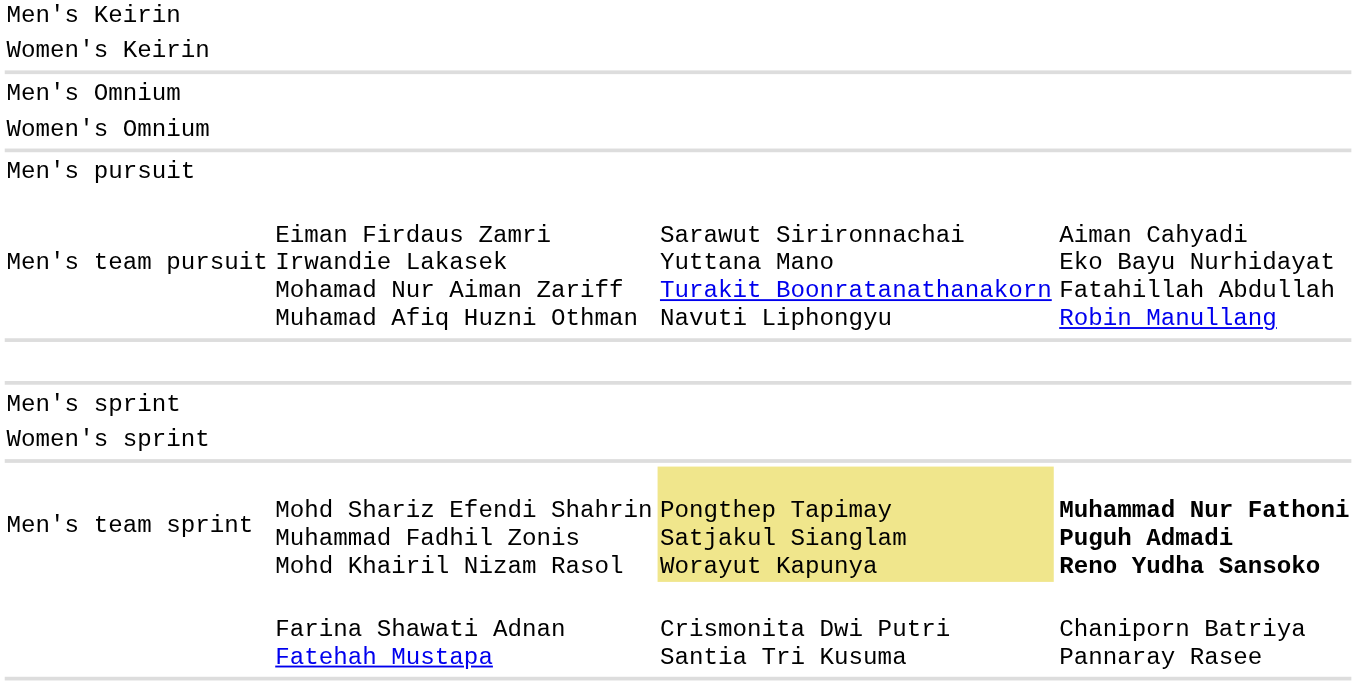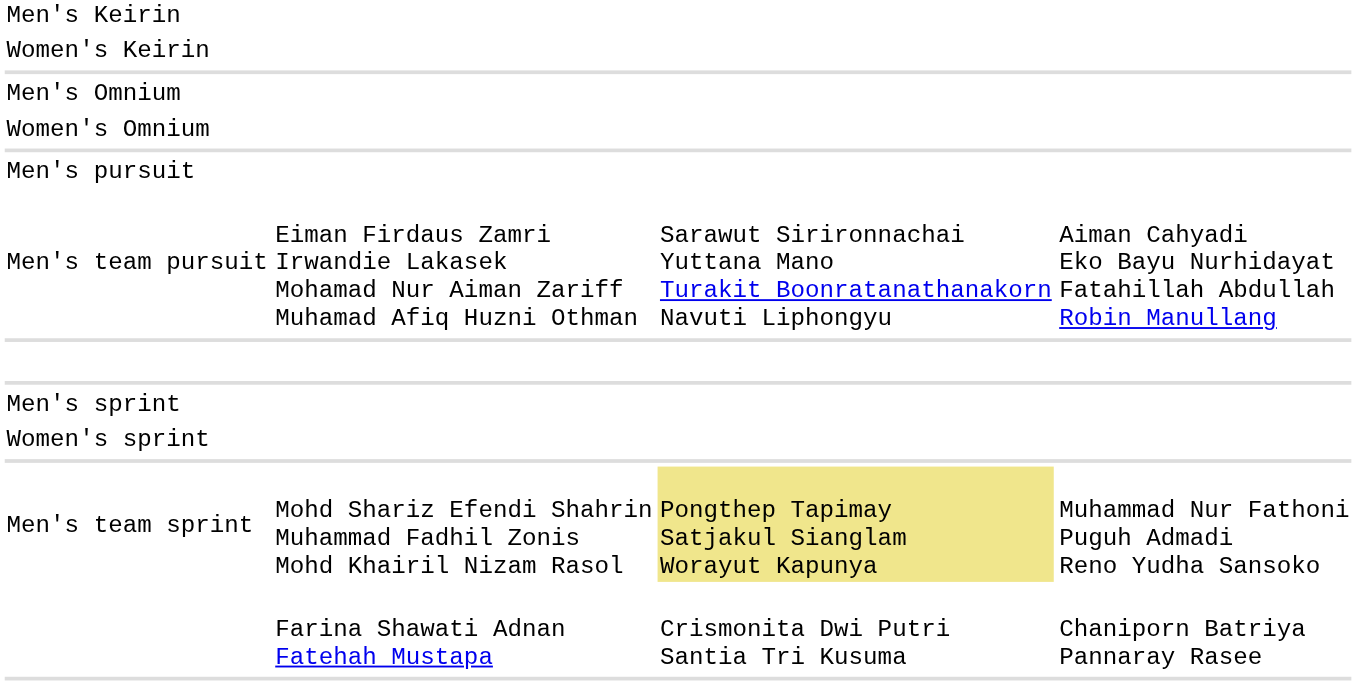(1204, 538) bold -> (1204, 538) normal
